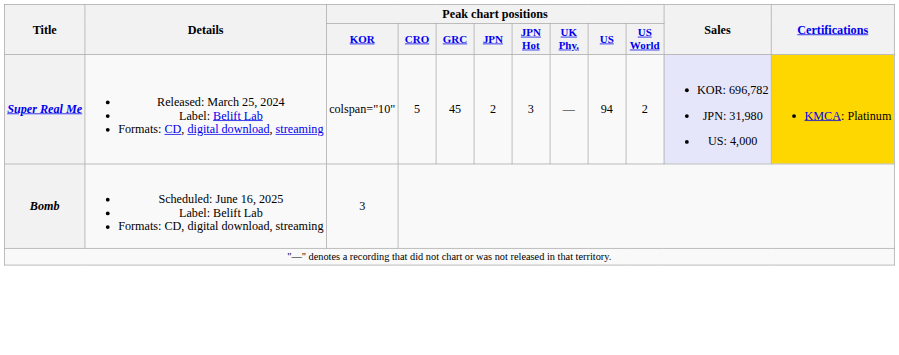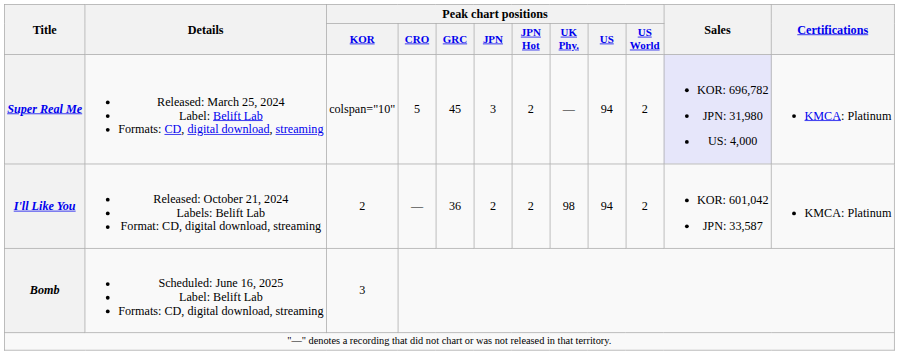(493, 109) 2 -> (493, 109) 3
(531, 109) 3 -> (531, 109) 2
(833, 116) gold background -> (833, 116) no background
+ row: (45, 206)
